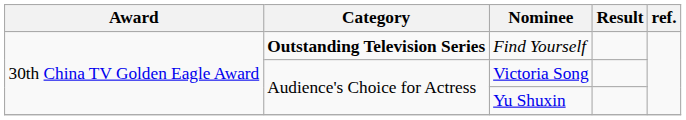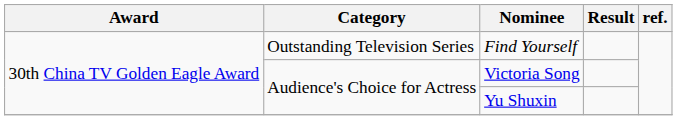(376, 45) bold -> (371, 45) normal
